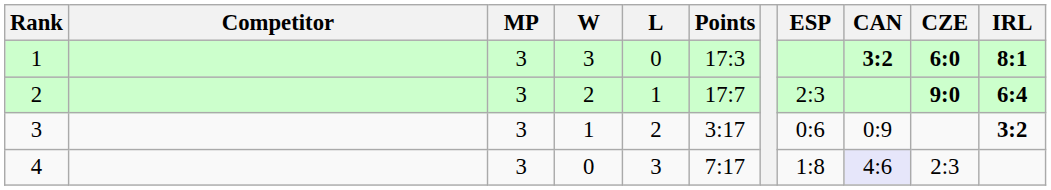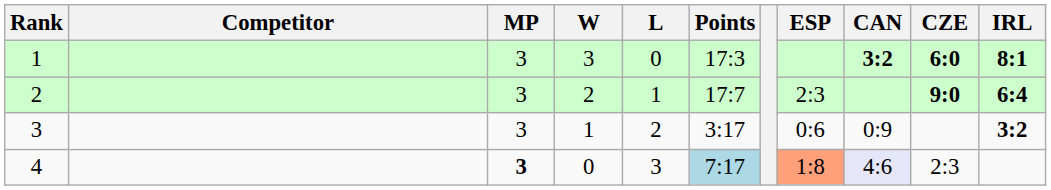(521, 166) normal -> (521, 166) bold
(725, 166) no background -> (725, 166) lightblue background
(810, 166) no background -> (810, 166) lightsalmon background
